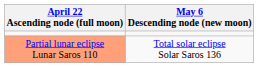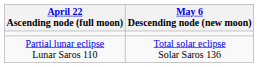(65, 49) lightsalmon background -> (65, 49) no background
